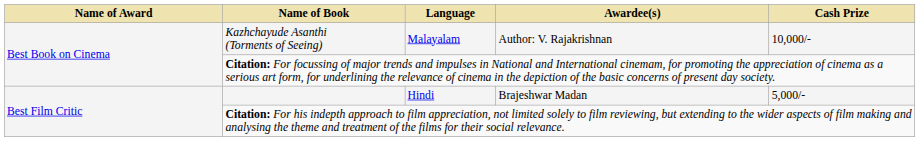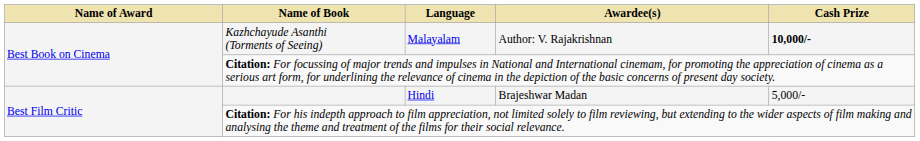(791, 38) normal -> (791, 38) bold
